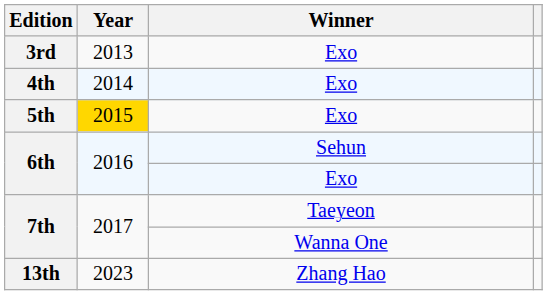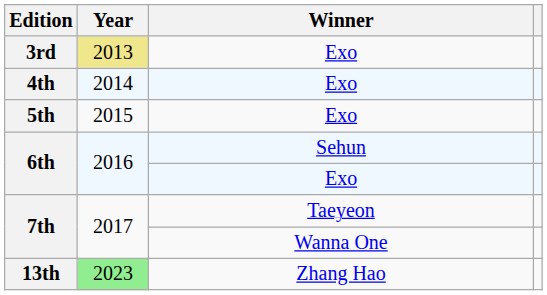(113, 52) no background -> (113, 52) khaki background
(113, 115) gold background -> (113, 115) no background
(113, 274) no background -> (113, 274) lightgreen background
